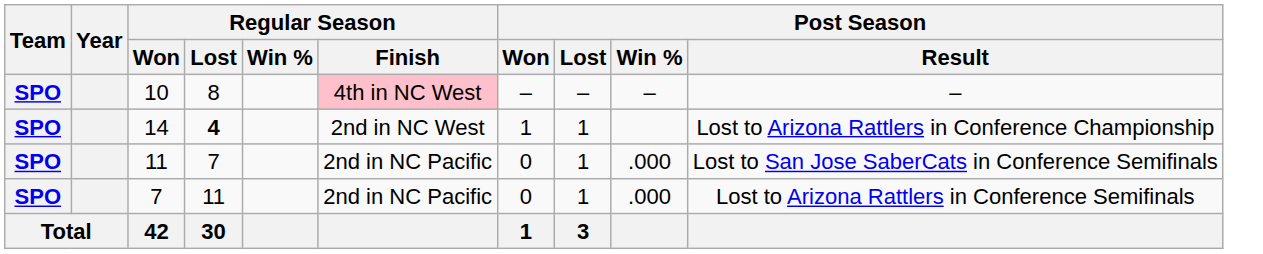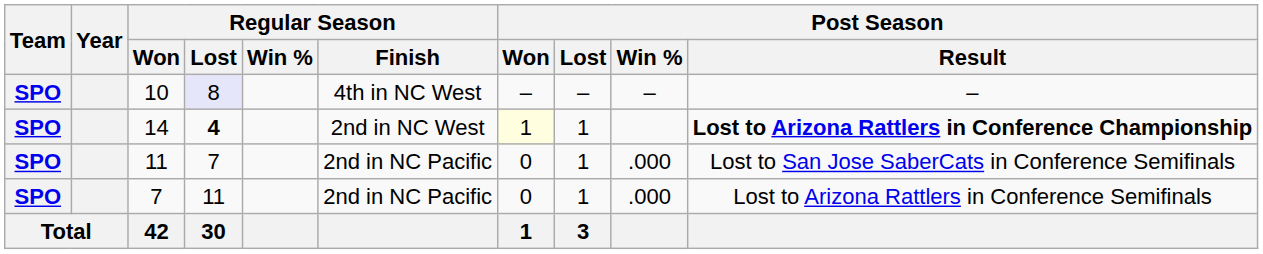(214, 92) no background -> (214, 92) lavender background
(408, 92) pink background -> (408, 92) no background
(526, 127) no background -> (526, 127) lightyellow background
(955, 127) normal -> (973, 127) bold
